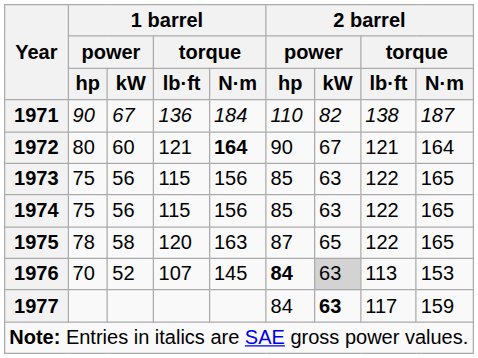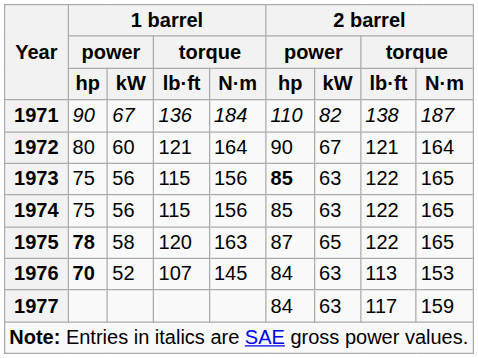(231, 147) bold -> (231, 147) normal
(282, 178) normal -> (282, 178) bold
(84, 242) normal -> (84, 242) bold
(84, 274) normal -> (84, 274) bold
(282, 274) bold -> (282, 274) normal
(330, 274) lightgrey background -> (330, 274) no background
(330, 305) bold -> (330, 305) normal
